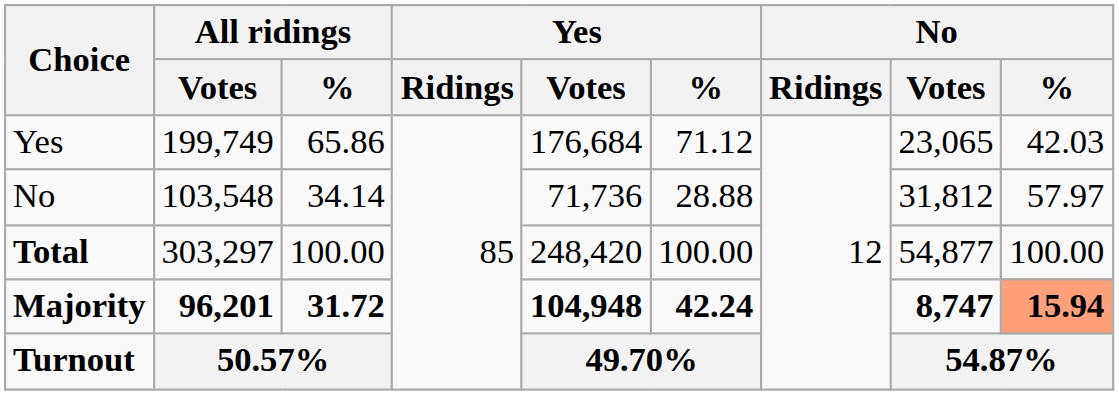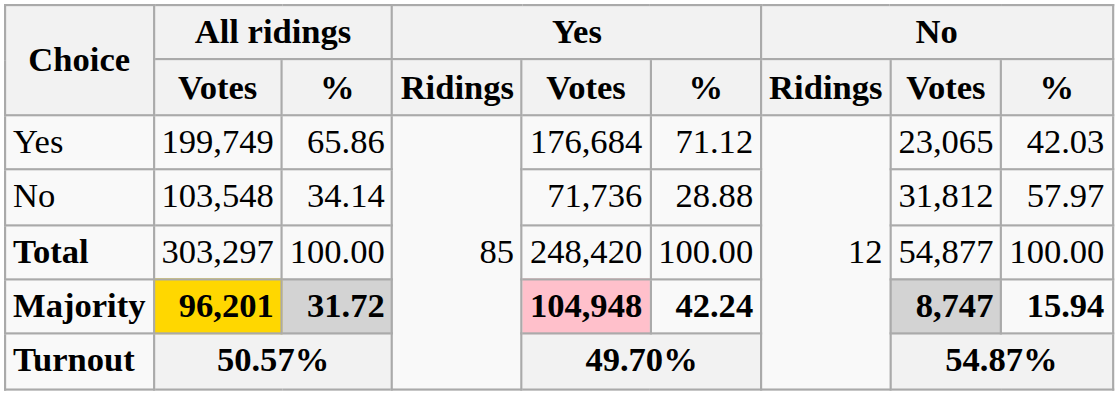(226, 305) no background -> (226, 305) gold background
(346, 305) no background -> (346, 305) lightgrey background
(586, 305) no background -> (586, 305) pink background
(955, 305) no background -> (955, 305) lightgrey background
(1066, 305) lightsalmon background -> (1066, 305) no background
